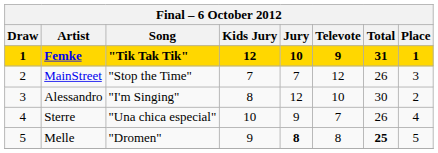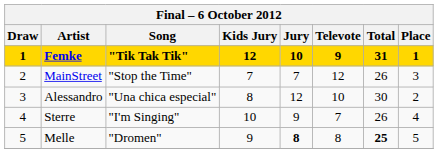(144, 96) "I'm Singing" -> (162, 96) "Una chica especial"
(162, 117) "Una chica especial" -> (144, 117) "I'm Singing"
